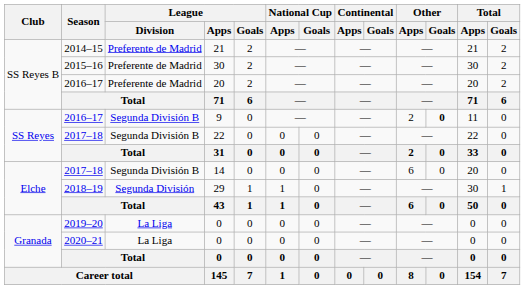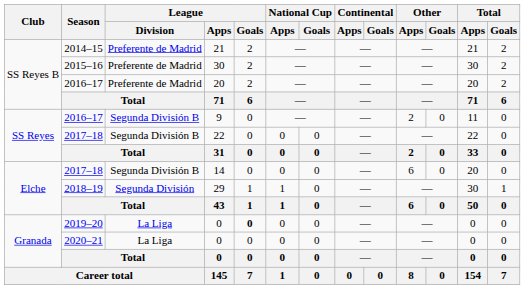(442, 118) bold -> (442, 118) normal
(250, 223) normal -> (250, 223) bold
